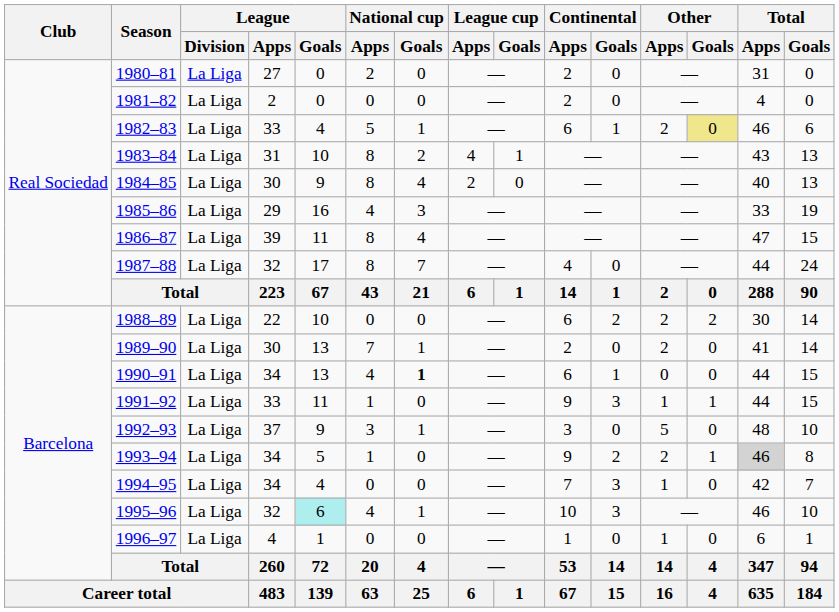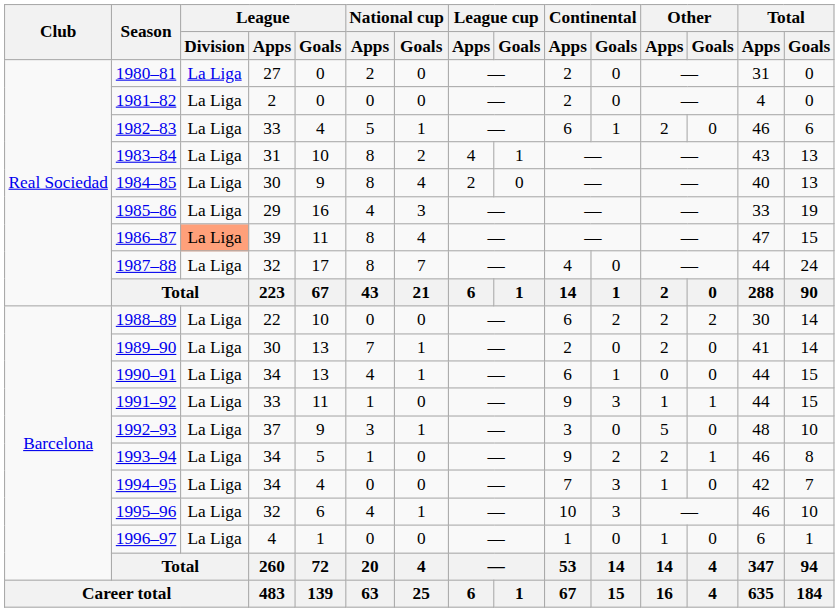(713, 127) khaki background -> (713, 127) no background
(215, 237) no background -> (215, 237) lightsalmon background
(421, 374) bold -> (421, 374) normal
(761, 456) lightgrey background -> (761, 456) no background
(320, 511) paleturquoise background -> (320, 511) no background
